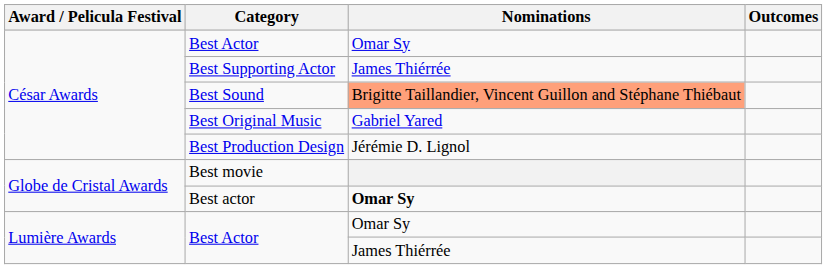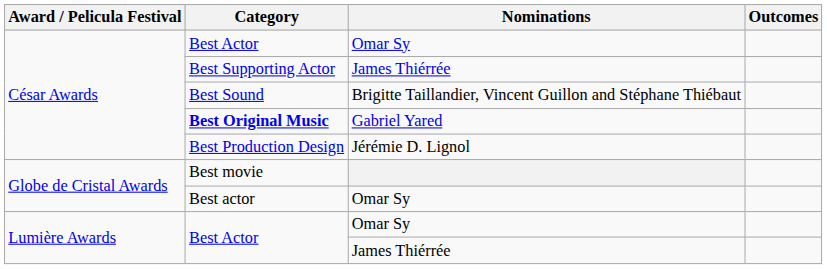(546, 95) lightsalmon background -> (546, 95) no background
(255, 120) normal -> (259, 120) bold
(383, 198) bold -> (381, 198) normal
